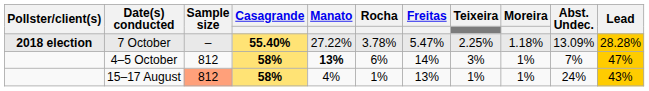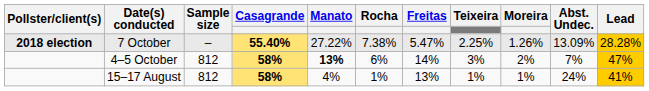(379, 43) 3.78% -> (379, 43) 7.38%
(526, 43) 1.18% -> (526, 43) 1.26%
(526, 60) 1% -> (526, 60) 2%
(208, 78) lightsalmon background -> (208, 78) no background
(620, 78) 43% -> (620, 78) 41%
